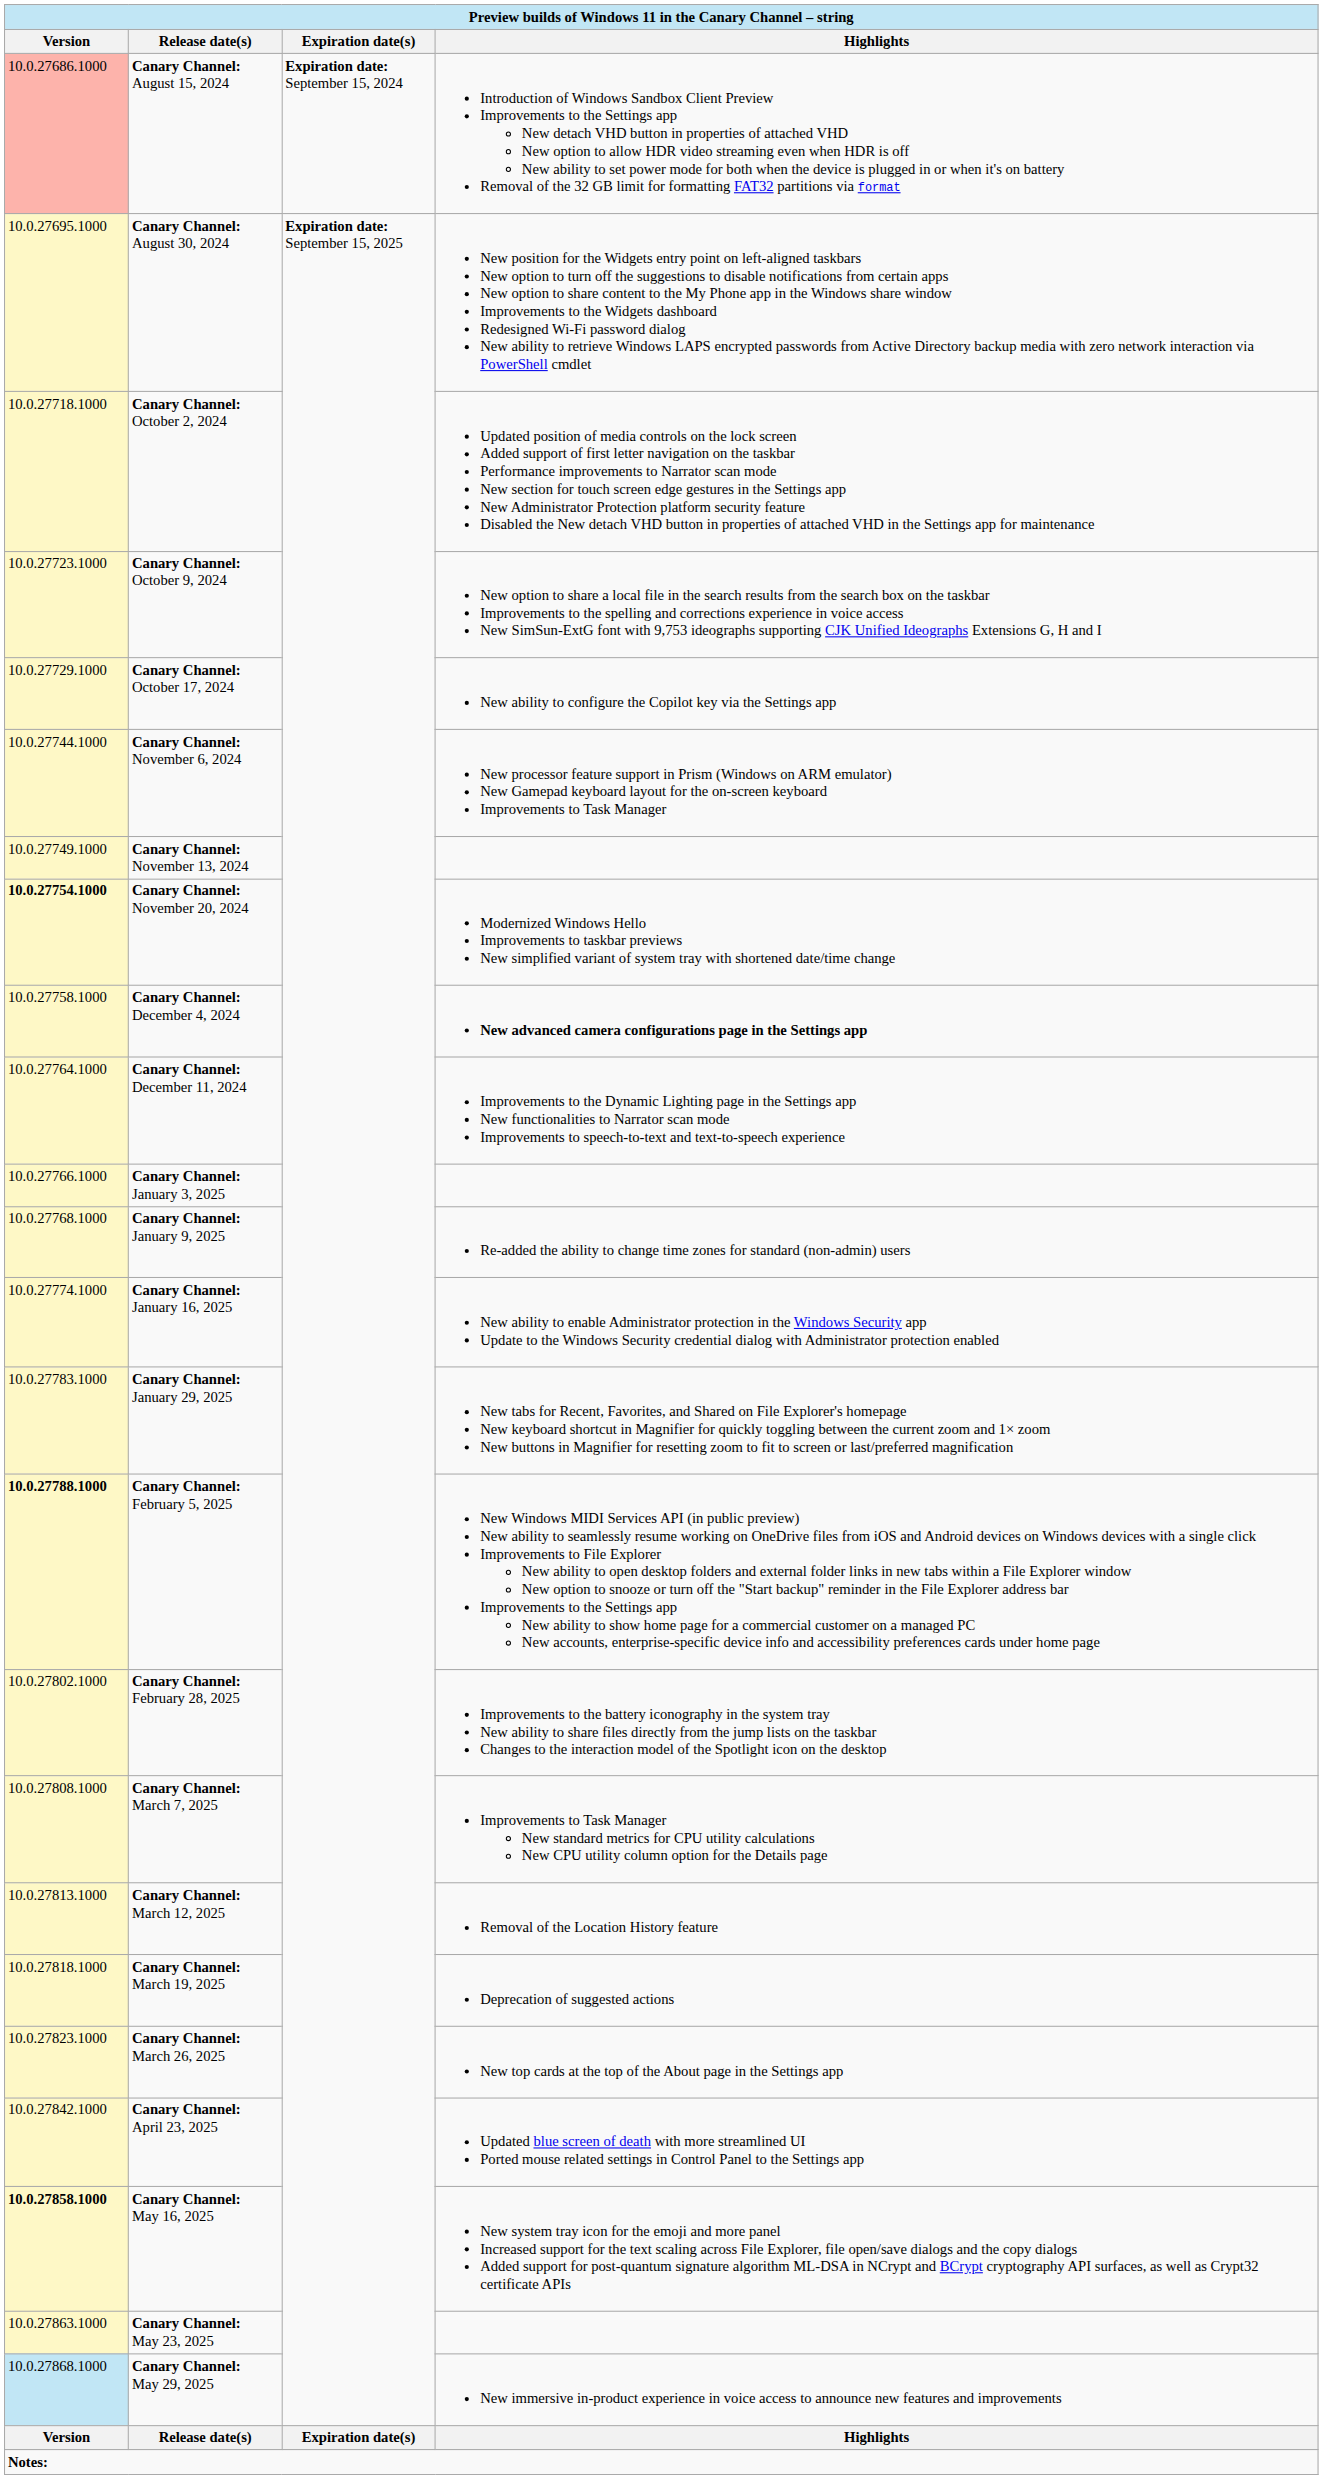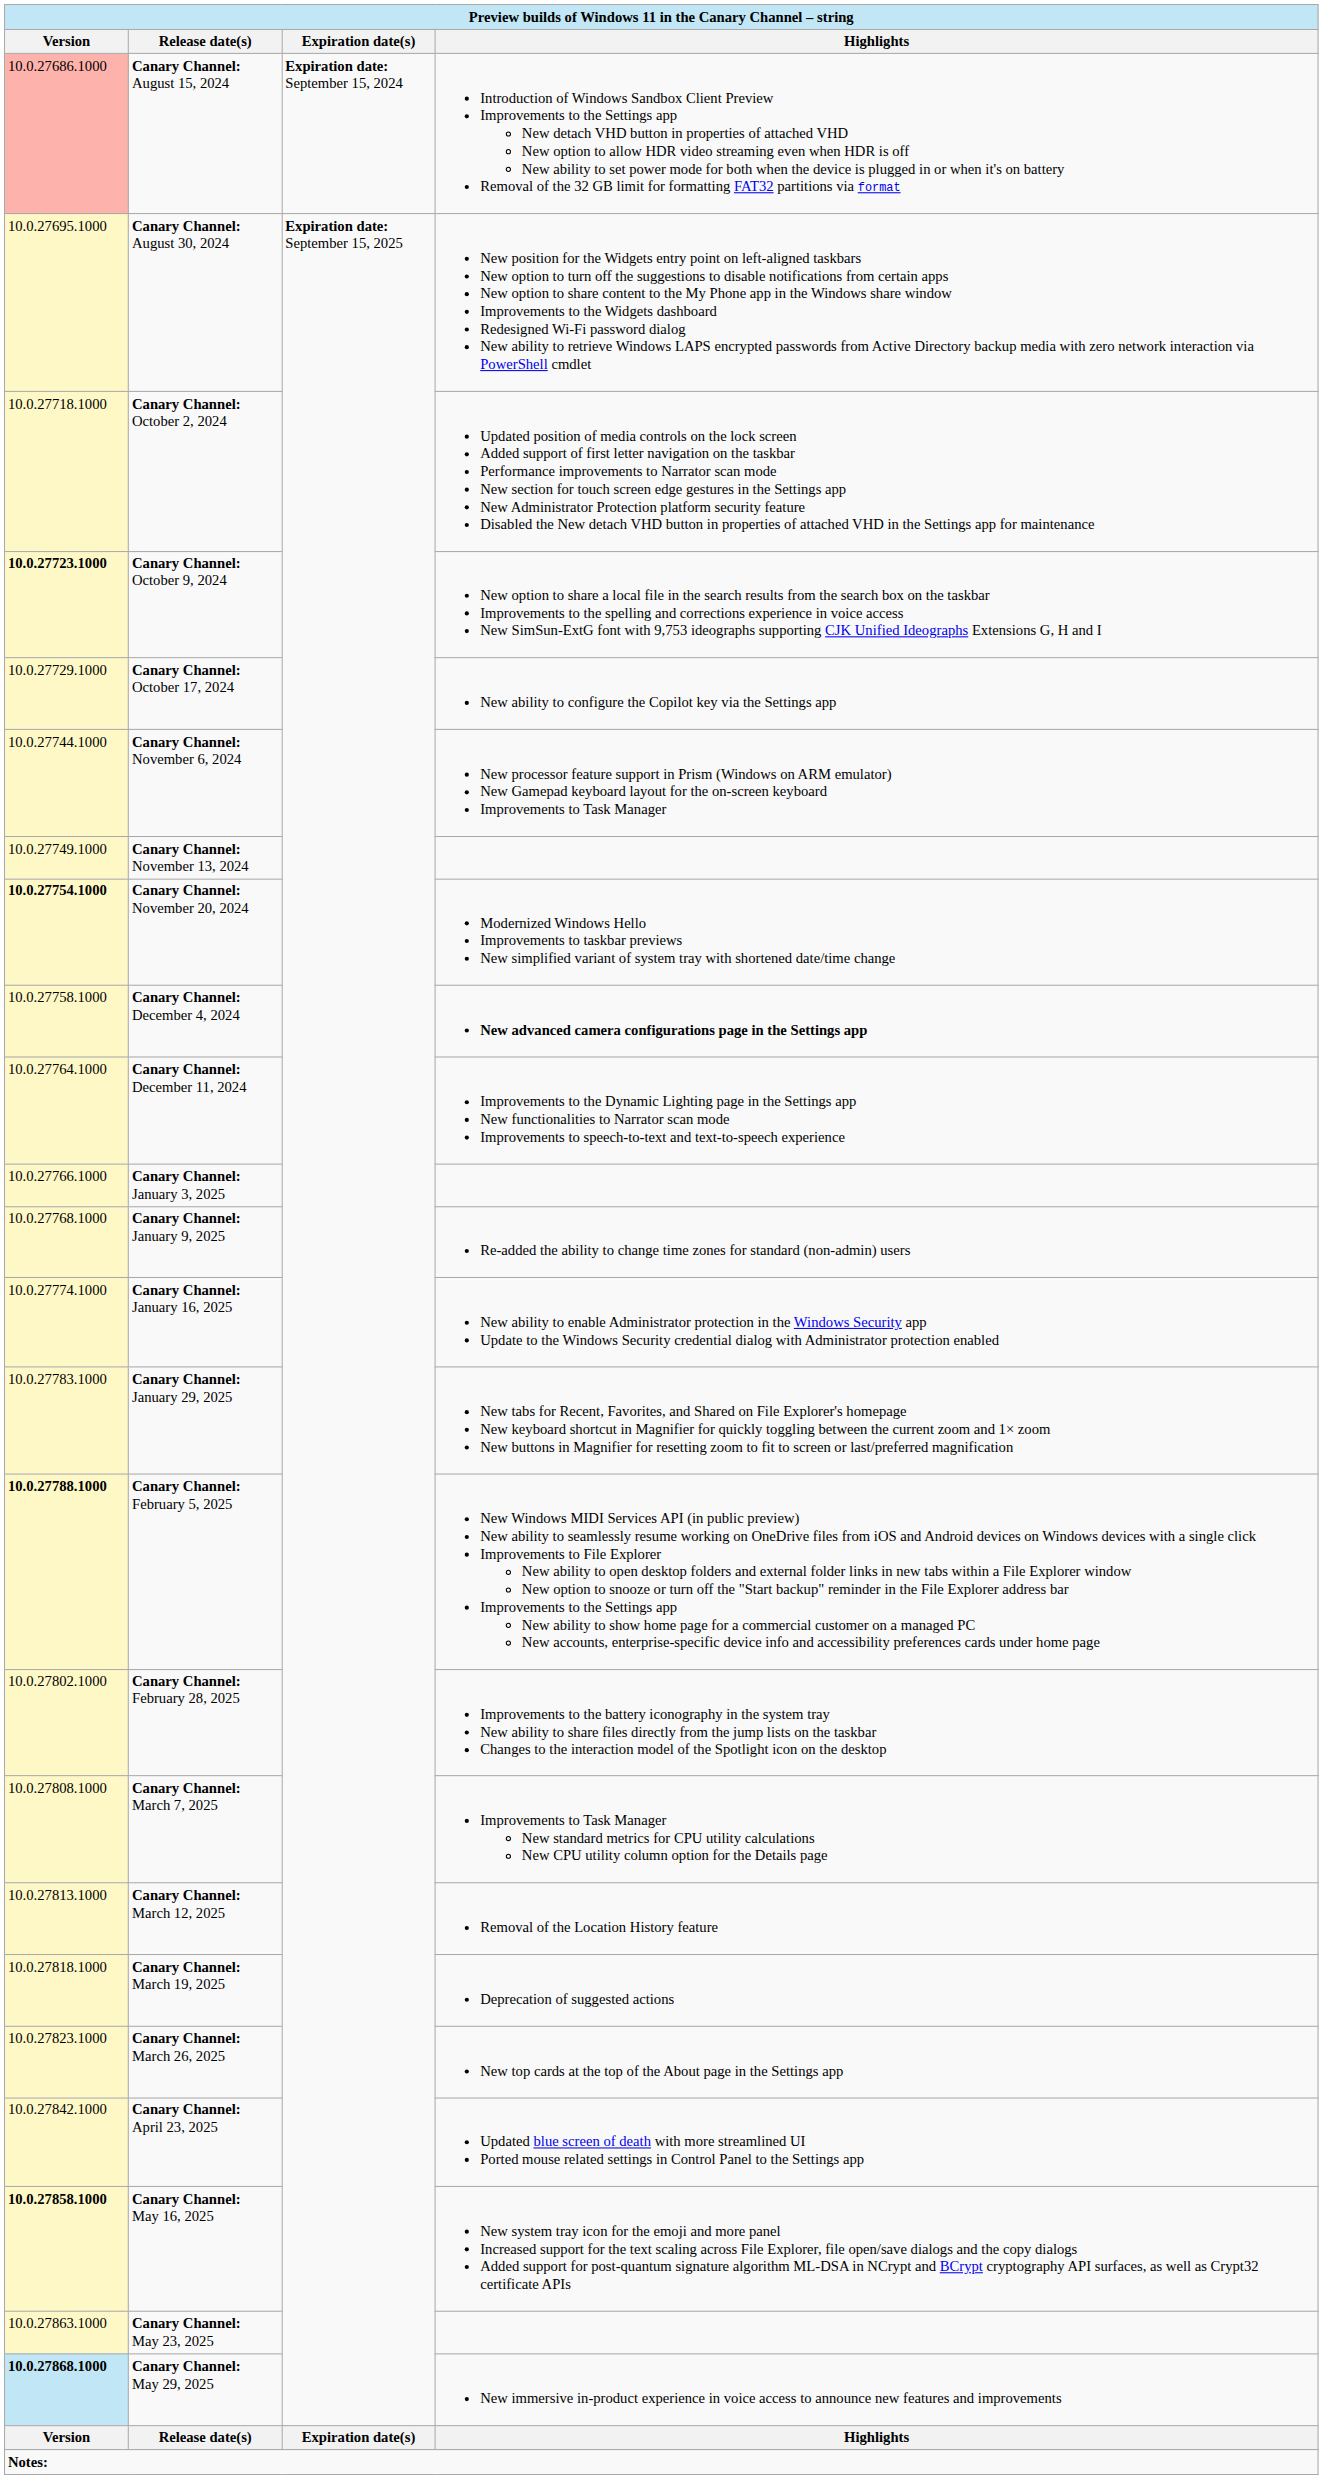(57, 563) normal -> (57, 563) bold
(57, 2365) normal -> (57, 2365) bold
